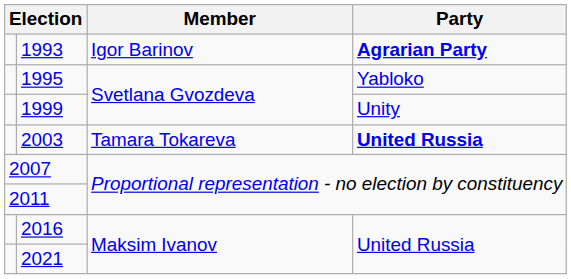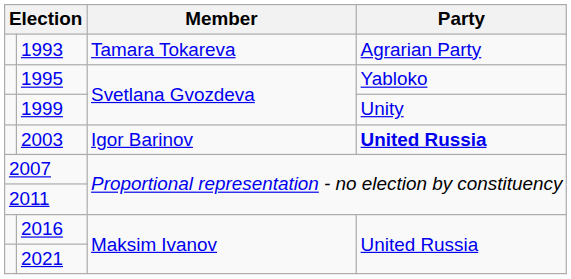(142, 49) Igor Barinov -> (163, 49) Tamara Tokareva
(422, 49) bold -> (421, 49) normal
(163, 139) Tamara Tokareva -> (142, 139) Igor Barinov
